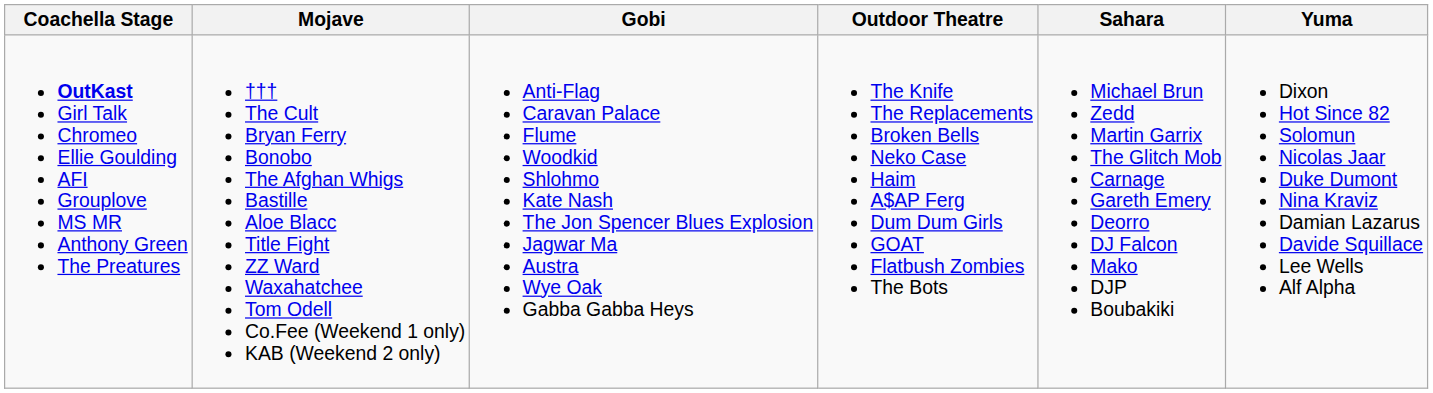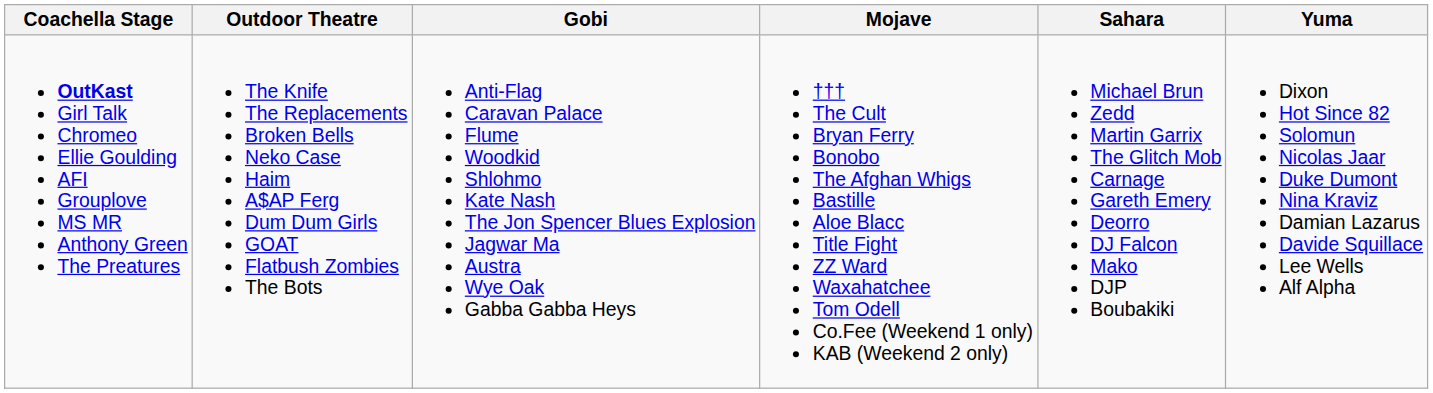columns swapped: (928, 19) <-> (331, 19)
